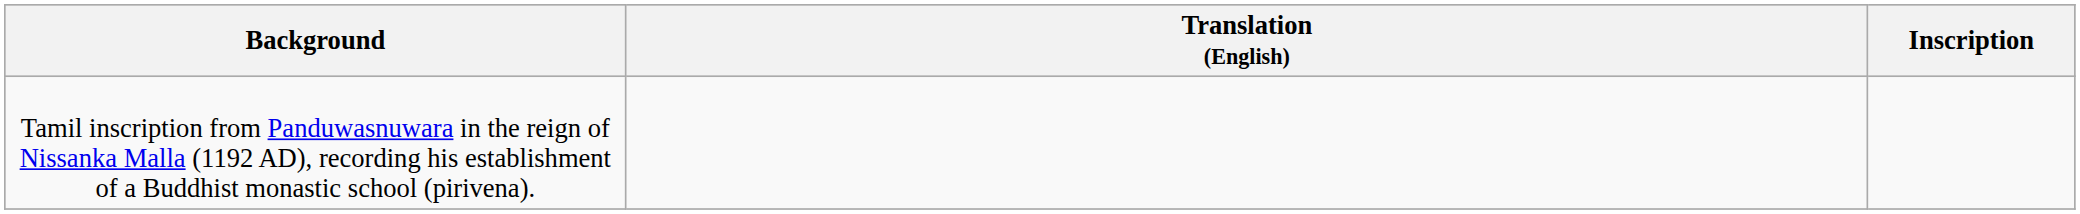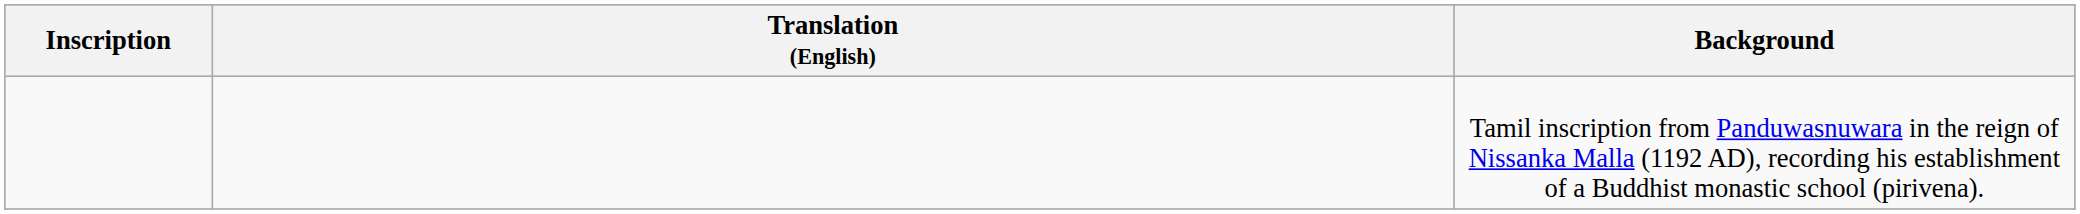columns swapped: (315, 40) <-> (1971, 40)
